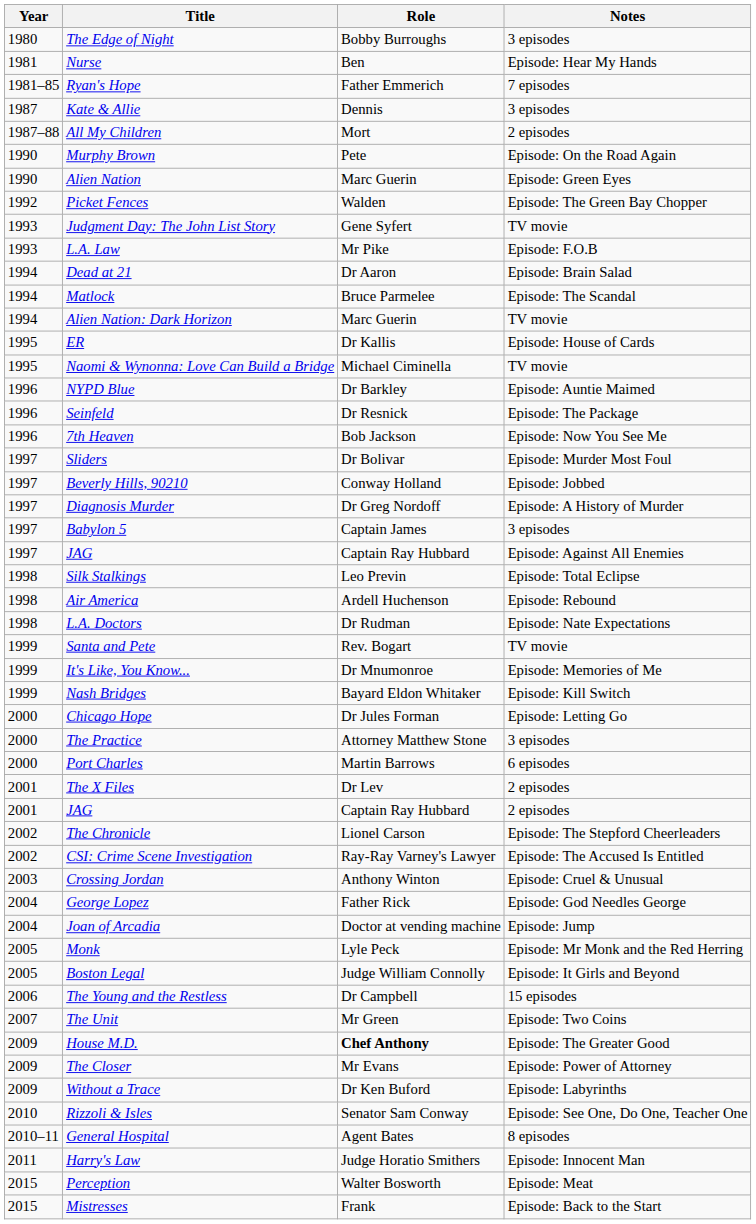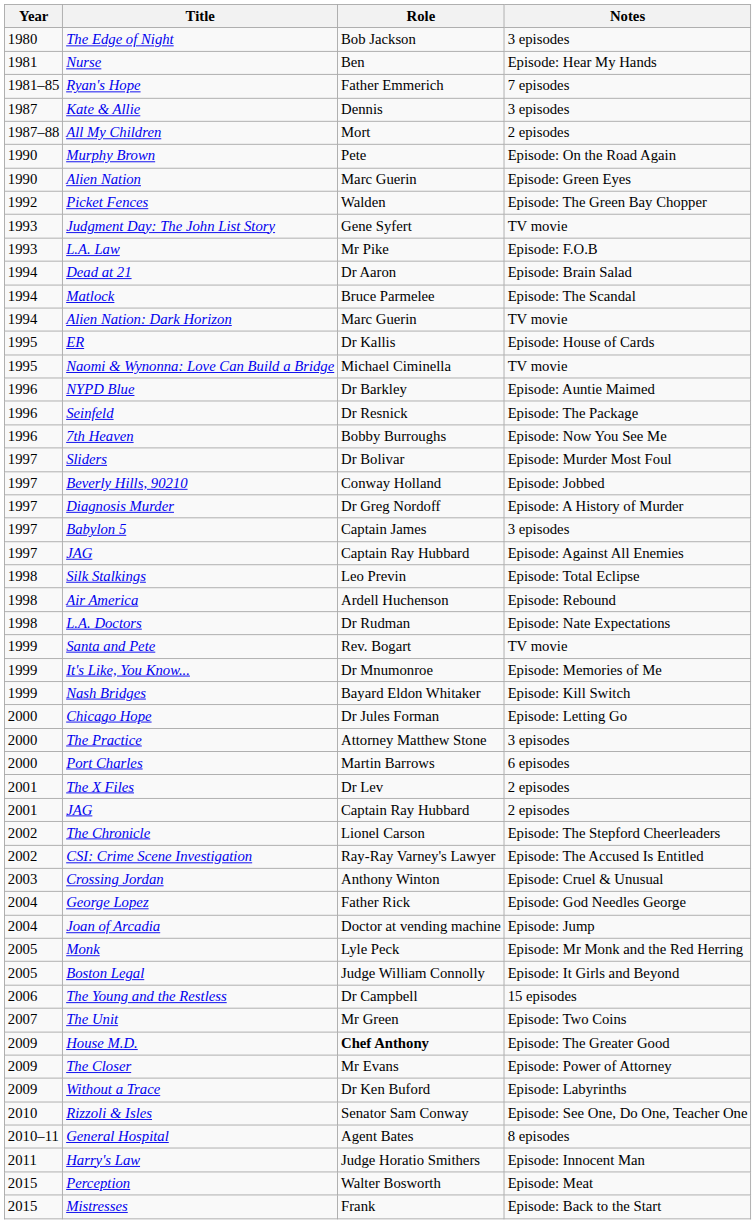(394, 39) Bobby Burroughs -> (378, 39) Bob Jackson
(378, 436) Bob Jackson -> (394, 436) Bobby Burroughs
